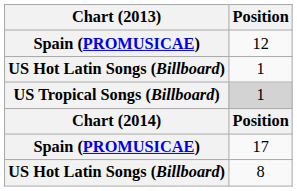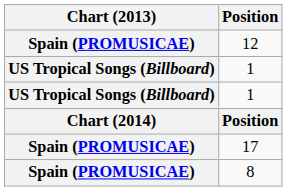(117, 69) US Hot Latin Songs (Billboard) -> (111, 69) US Tropical Songs (Billboard)
(261, 95) lightgrey background -> (250, 95) no background
(117, 172) US Hot Latin Songs (Billboard) -> (111, 172) Spain (PROMUSICAE)
